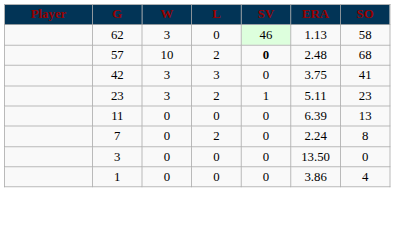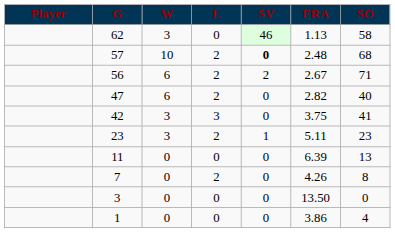+ row: (117, 75)
+ row: (117, 95)
(316, 136) 2.24 -> (316, 177) 4.26
